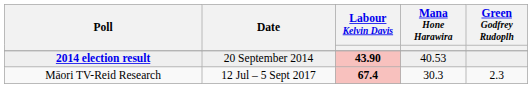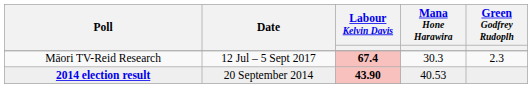rows swapped: (103, 59) <-> (103, 76)
